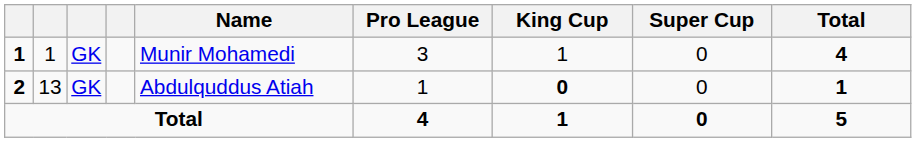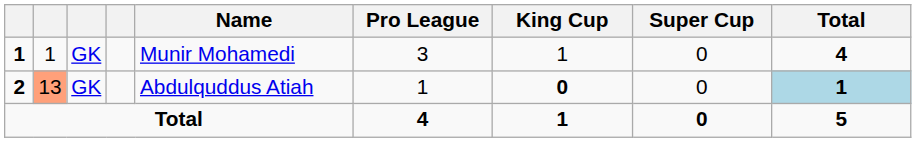(50, 86) no background -> (50, 86) lightsalmon background
(841, 86) no background -> (841, 86) lightblue background
